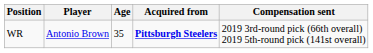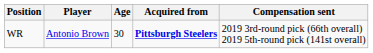(119, 34) 35 -> (119, 34) 30
